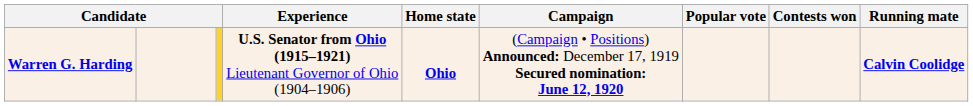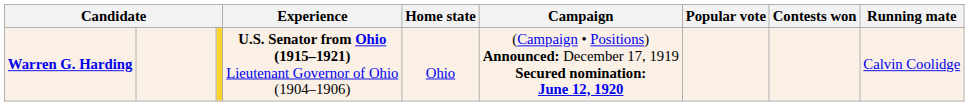(440, 72) bold -> (440, 72) normal
(914, 64) bold -> (912, 64) normal
